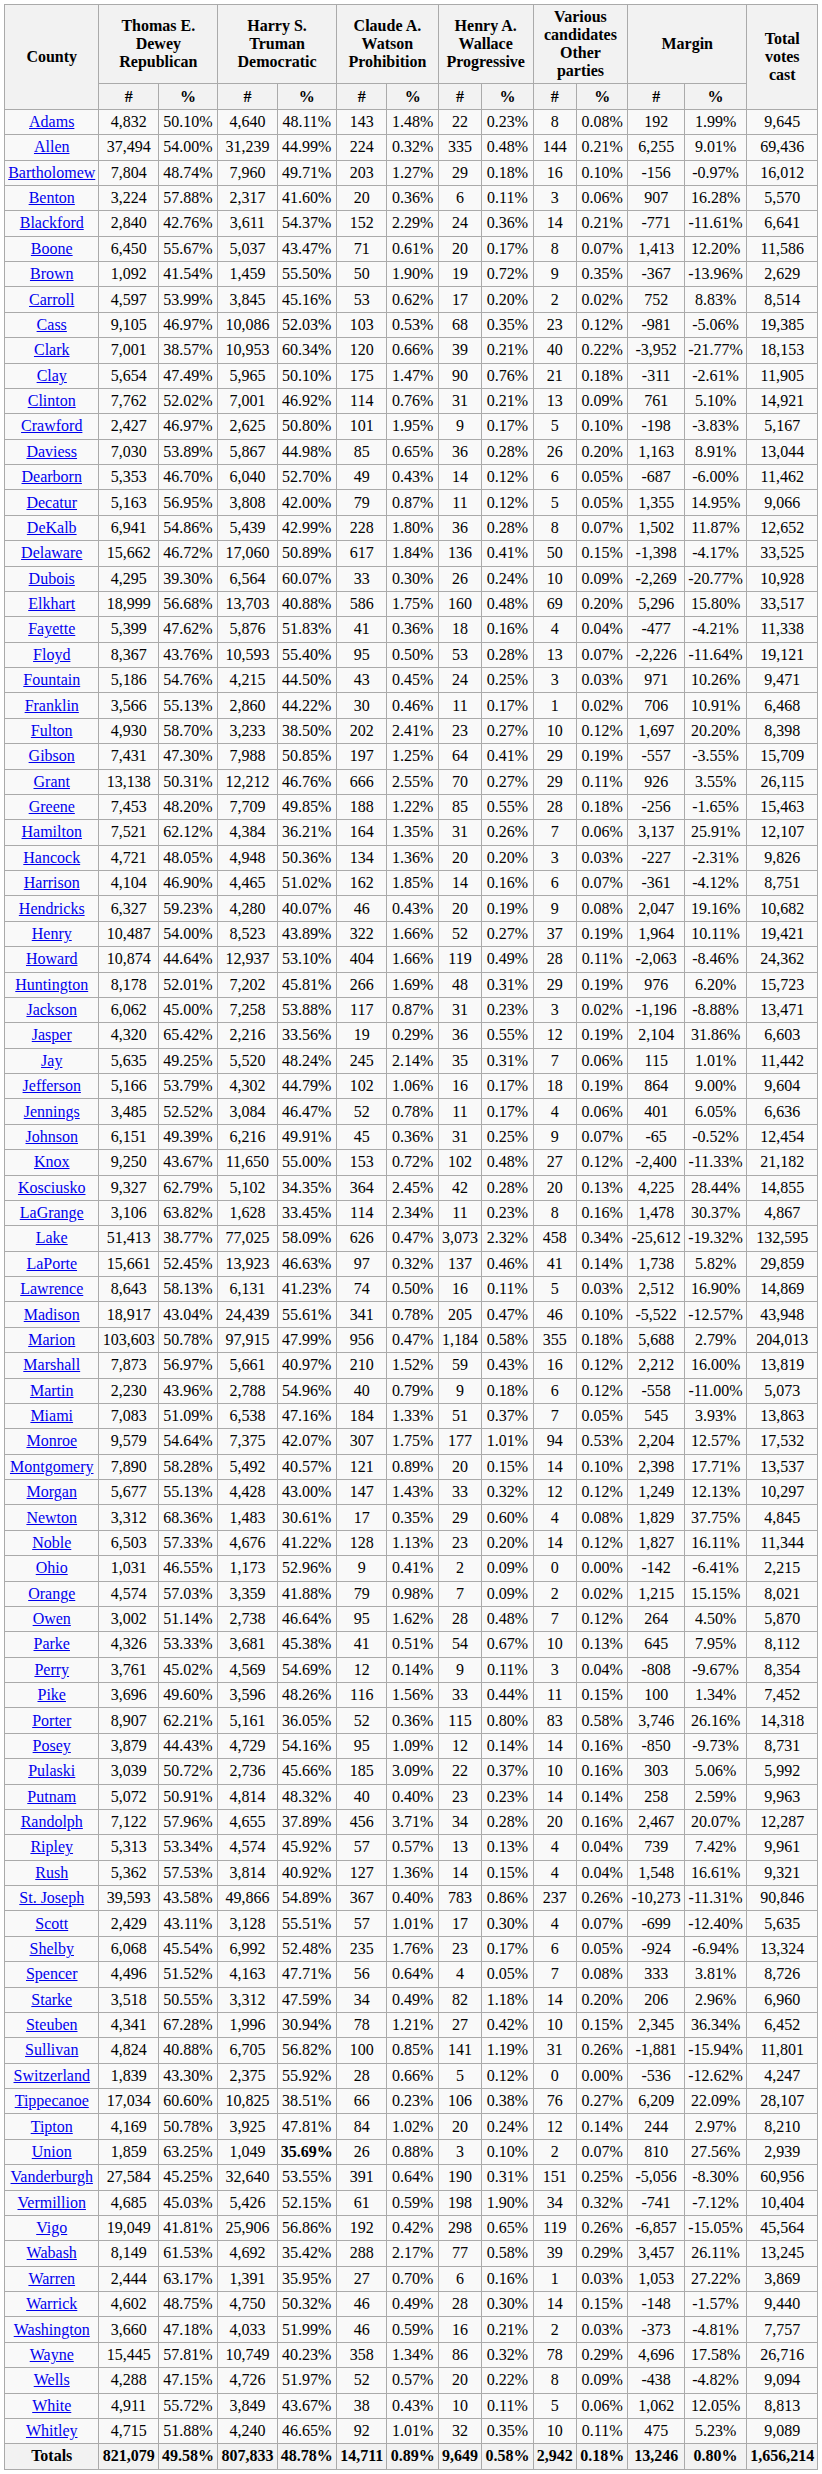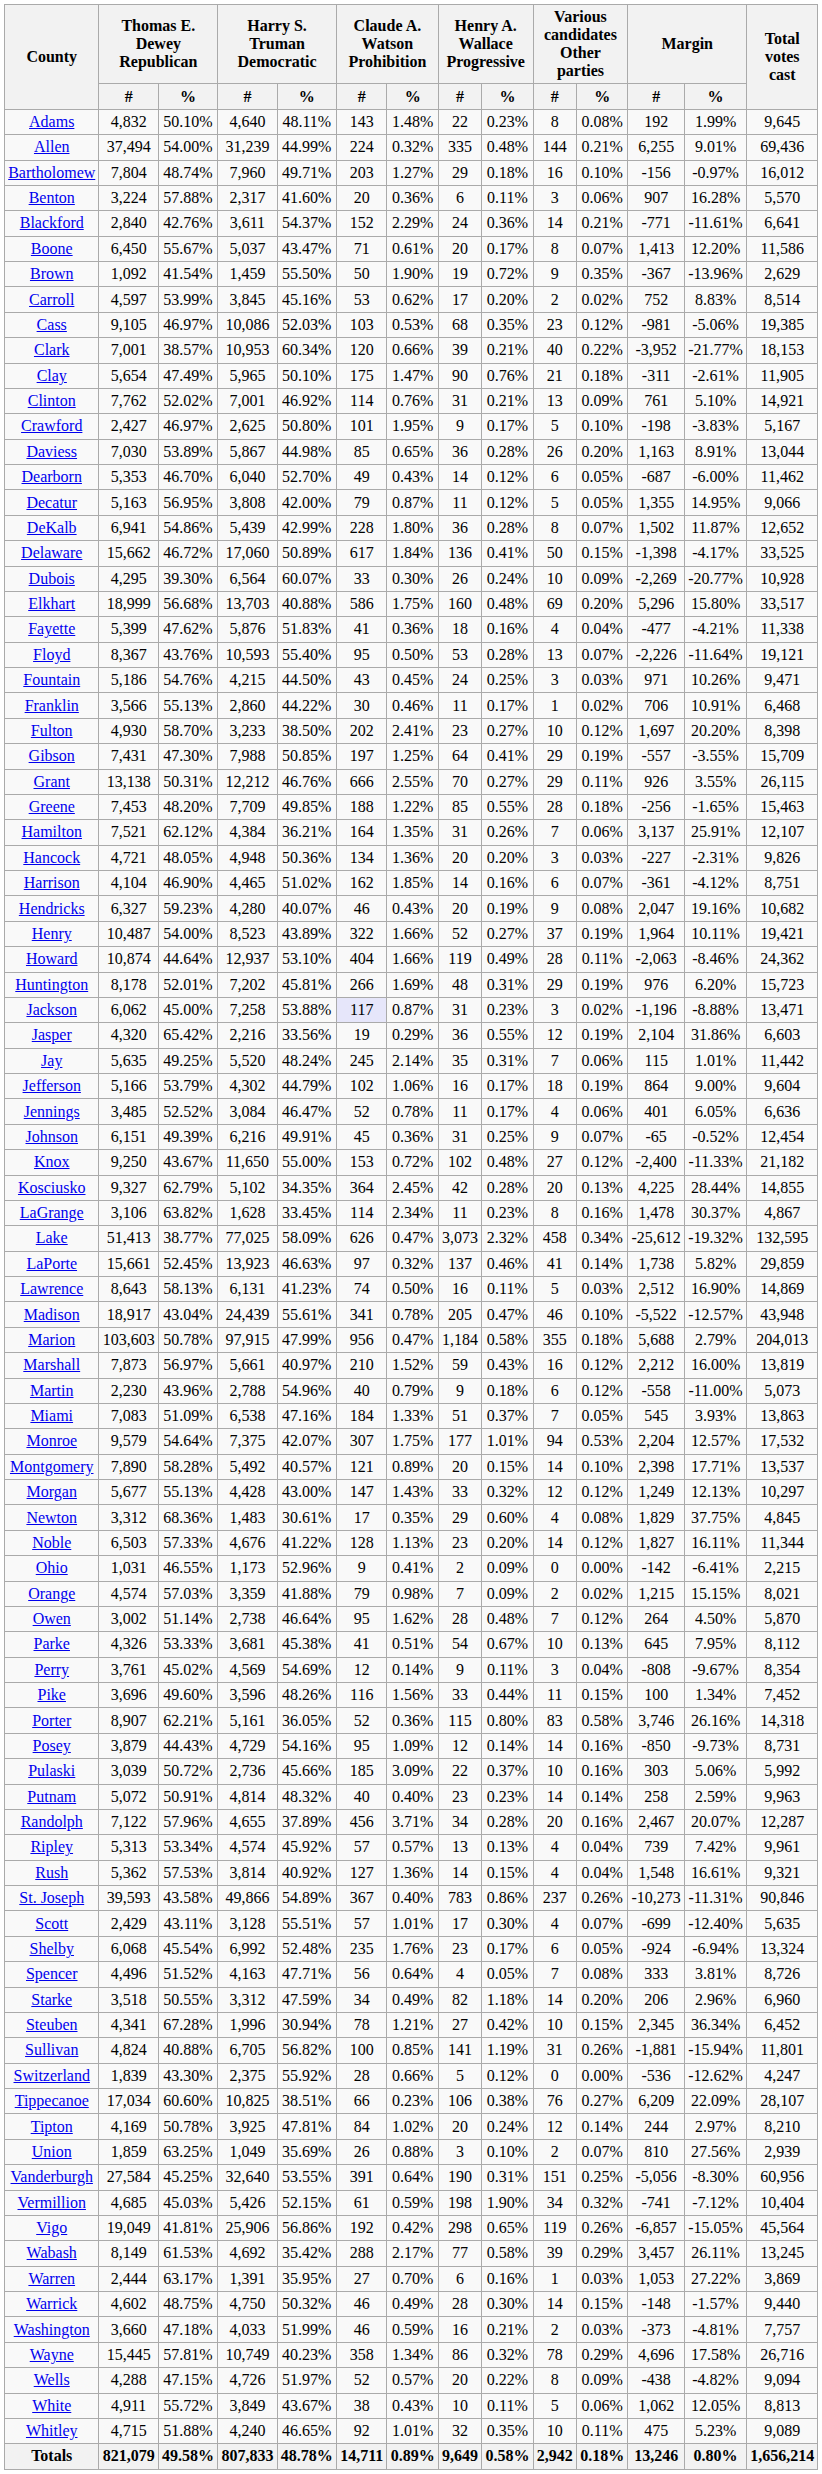(362, 1010) no background -> (362, 1010) lavender background
(307, 2151) bold -> (307, 2151) normal
